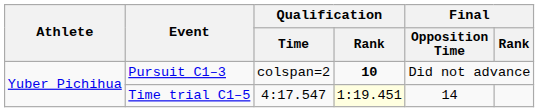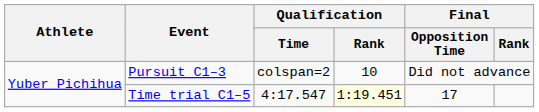(369, 73) bold -> (369, 73) normal
(450, 95) 14 -> (450, 95) 17
